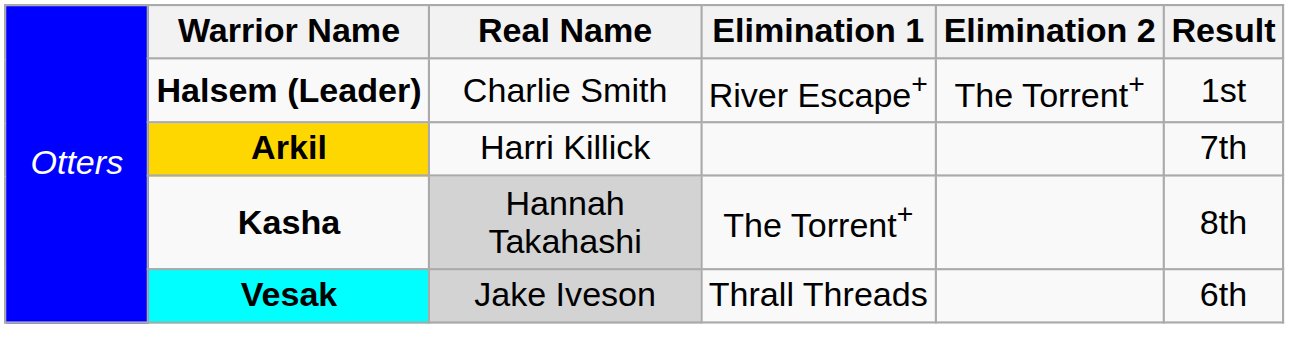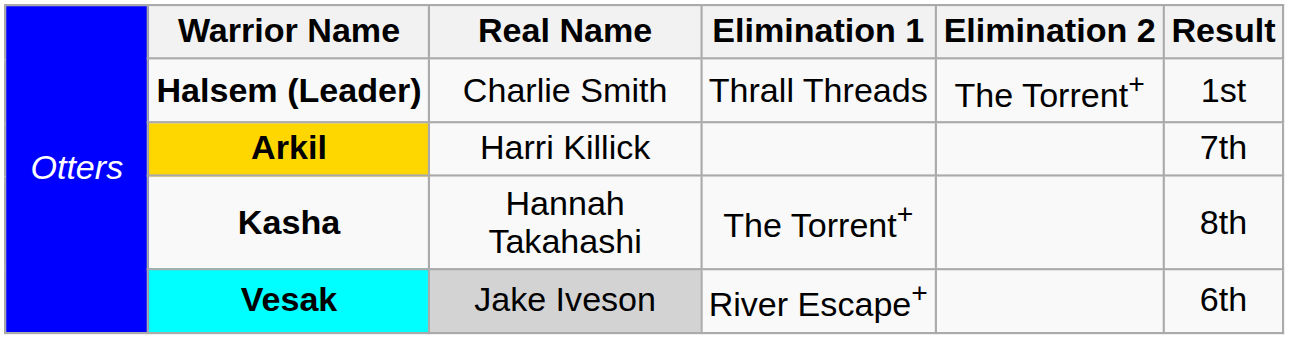(818, 90) River Escape+ -> (818, 90) Thrall Threads
(565, 222) lightgrey background -> (565, 222) no background
(818, 295) Thrall Threads -> (818, 299) River Escape+
